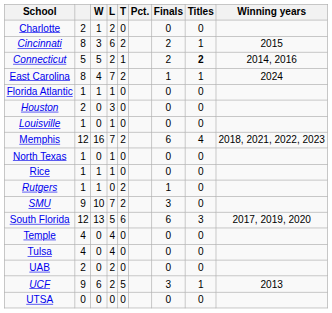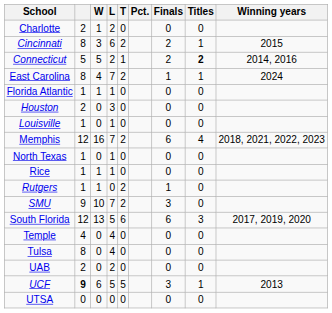(83, 252) 4 -> (83, 252) 8
(83, 284) normal -> (83, 284) bold
(112, 284) 2 -> (112, 284) 5
